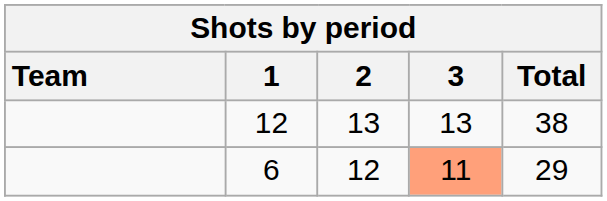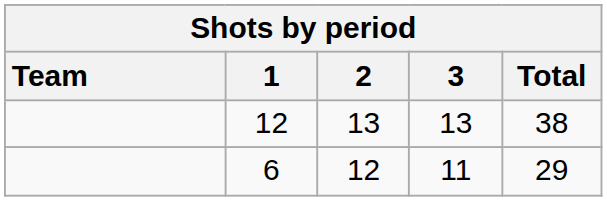(456, 170) lightsalmon background -> (456, 170) no background
